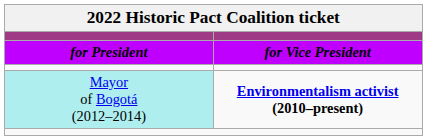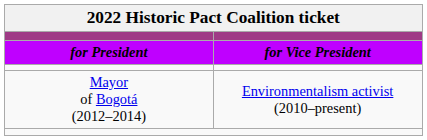(109, 99) paleturquoise background -> (109, 99) no background
(318, 99) bold -> (318, 99) normal
